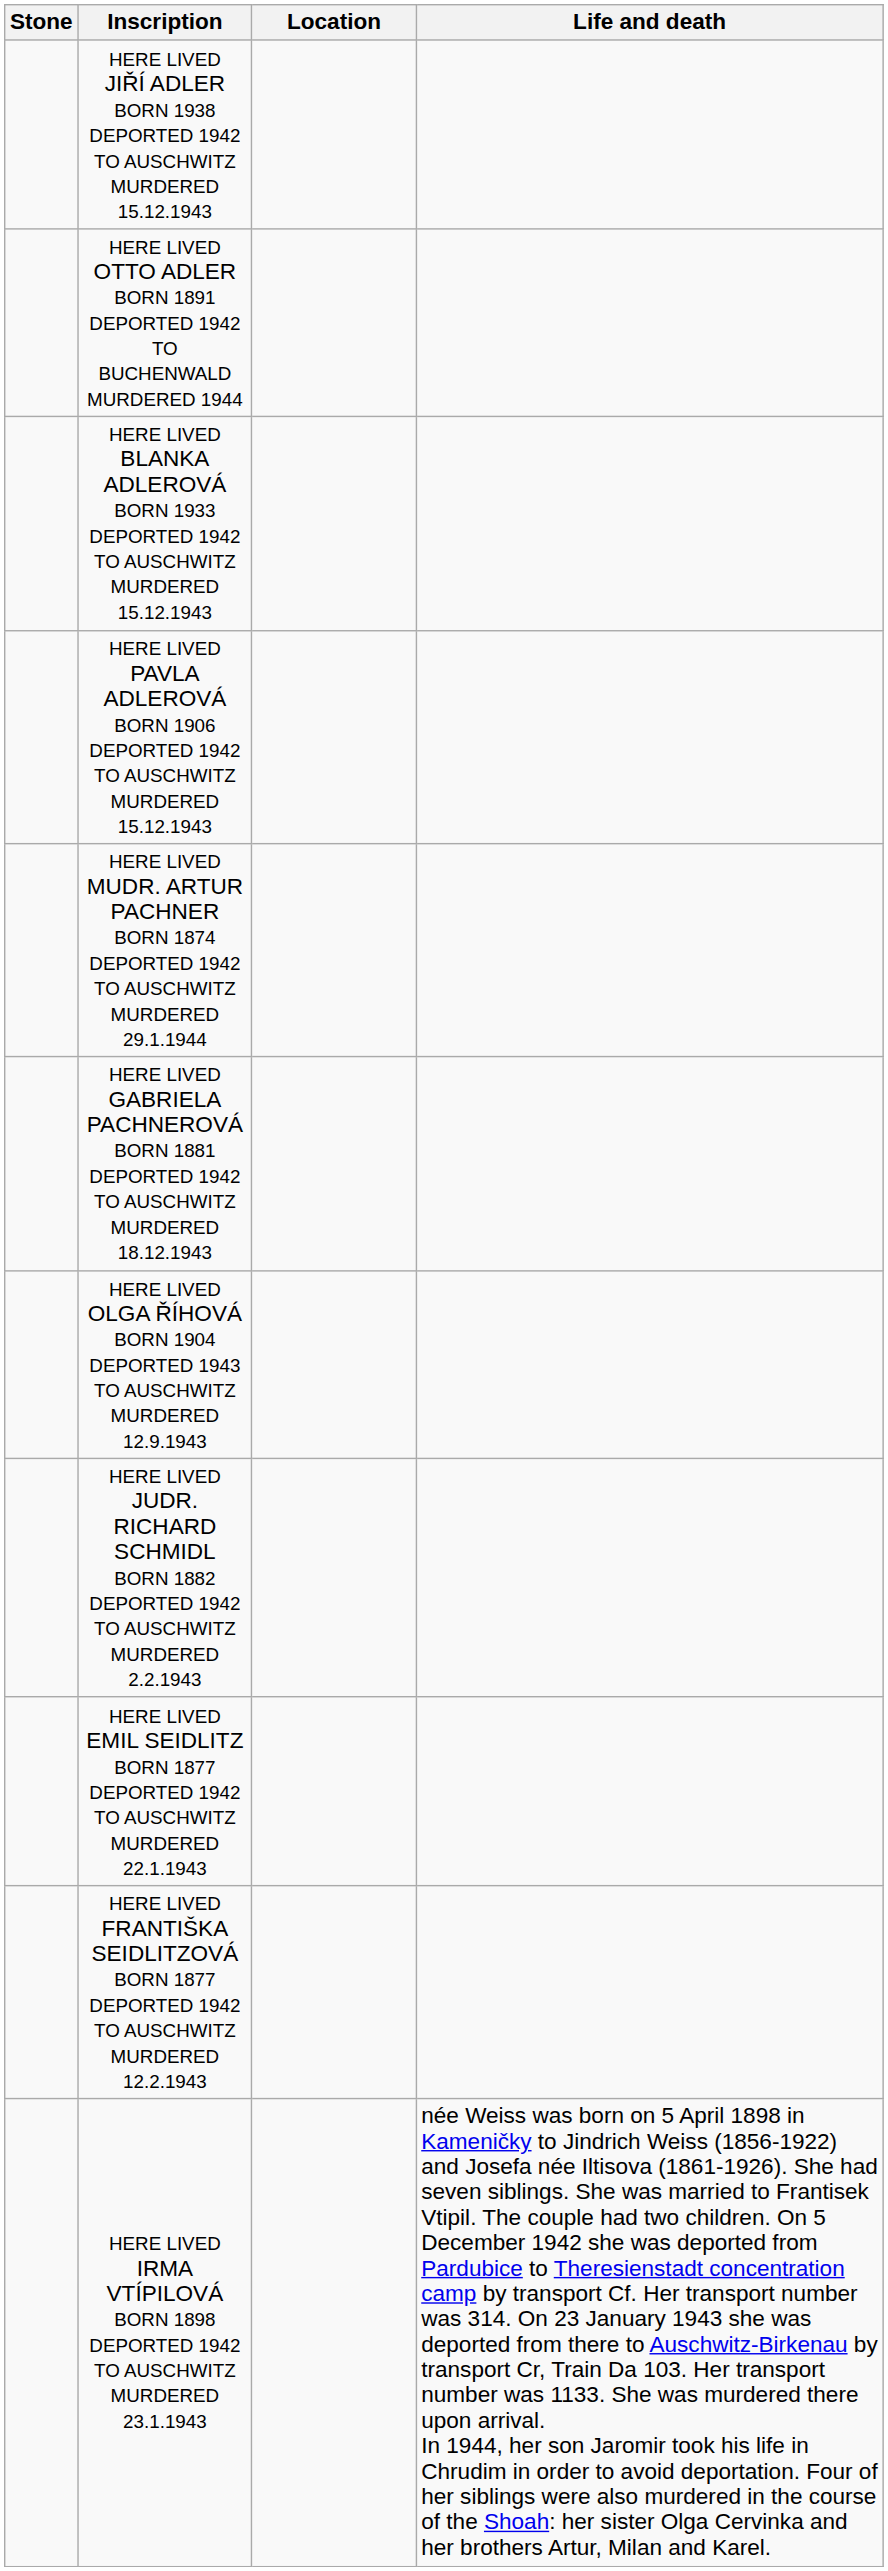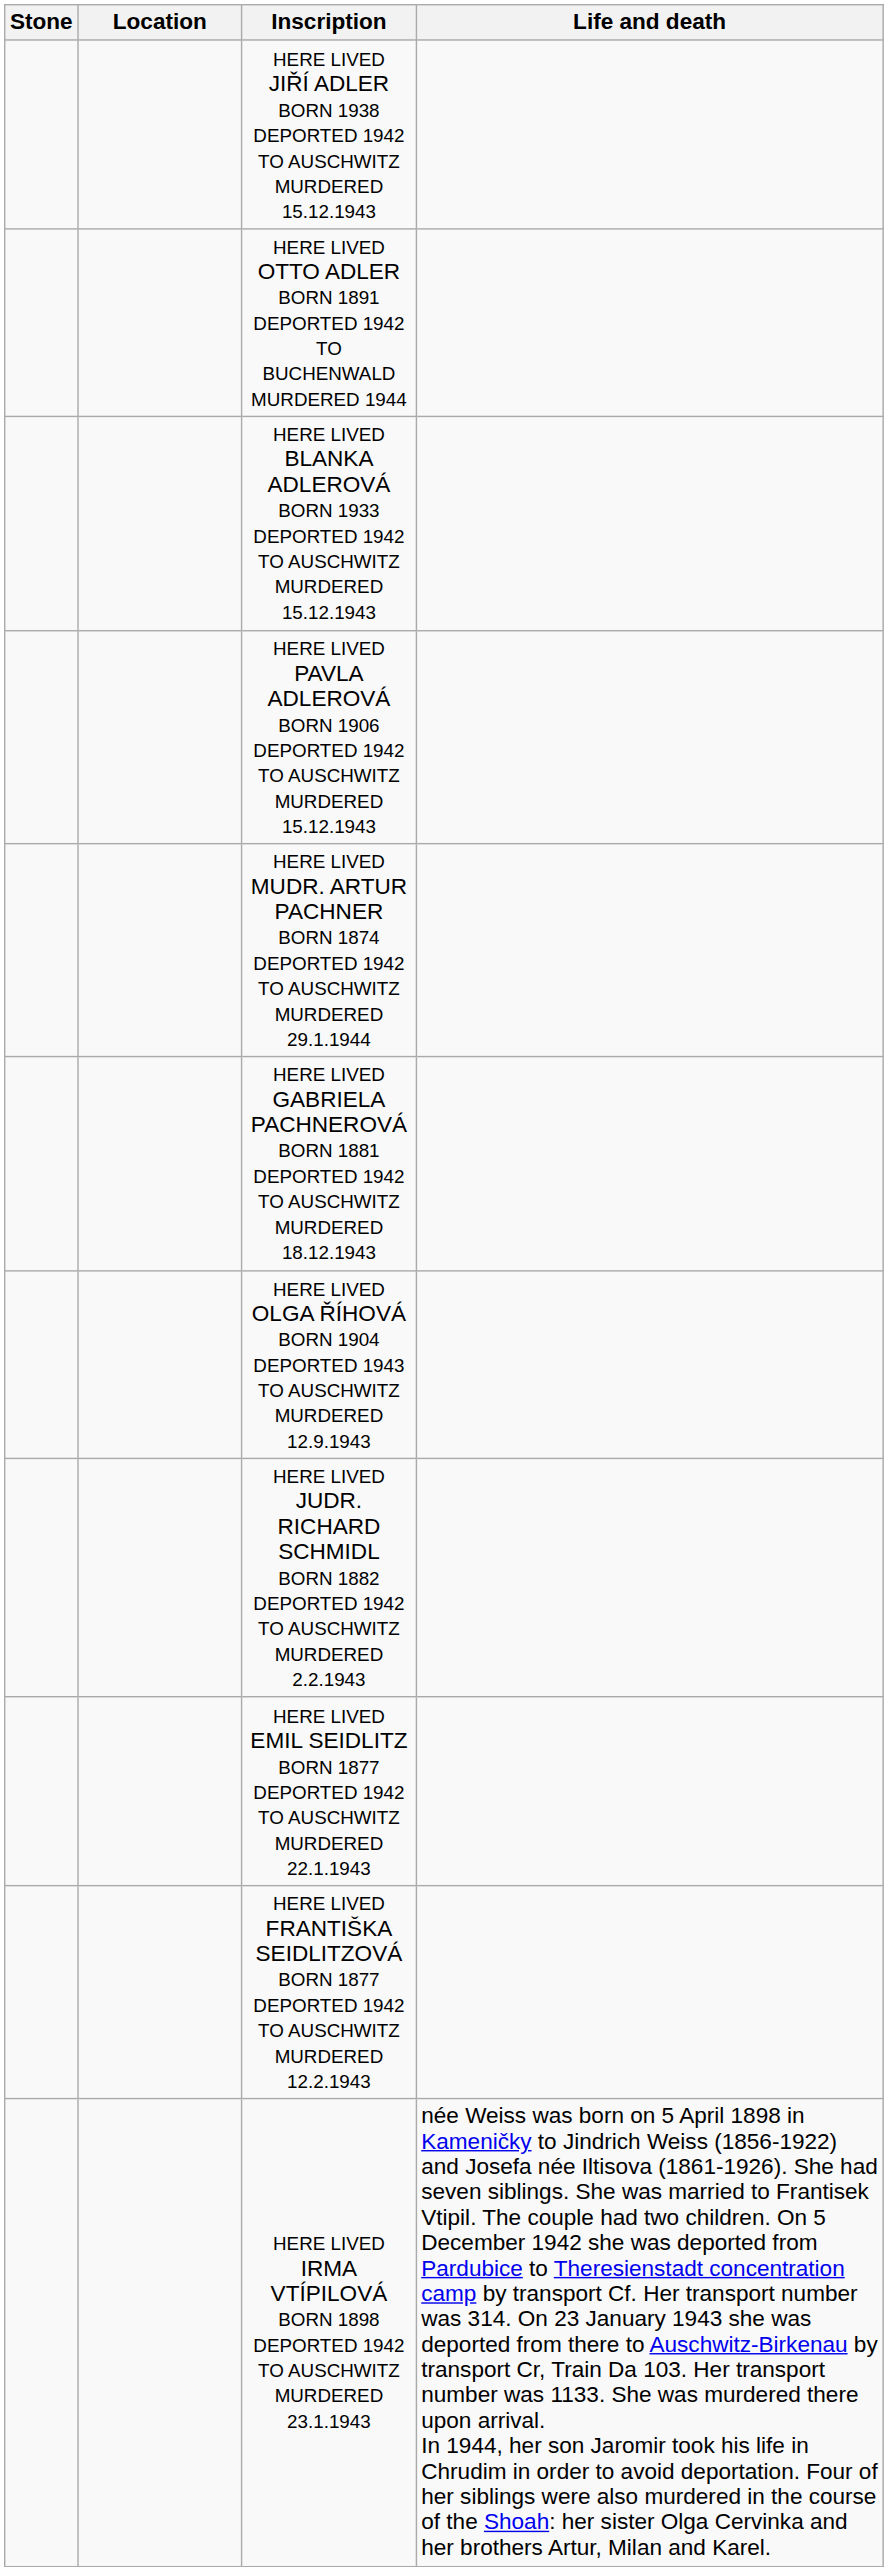columns swapped: (165, 22) <-> (334, 22)
